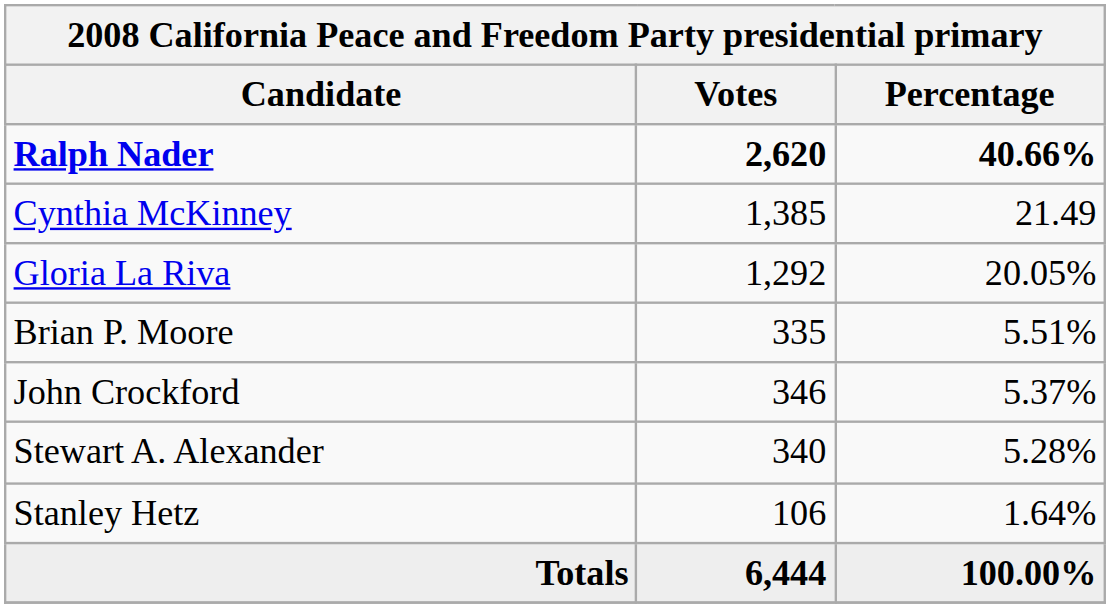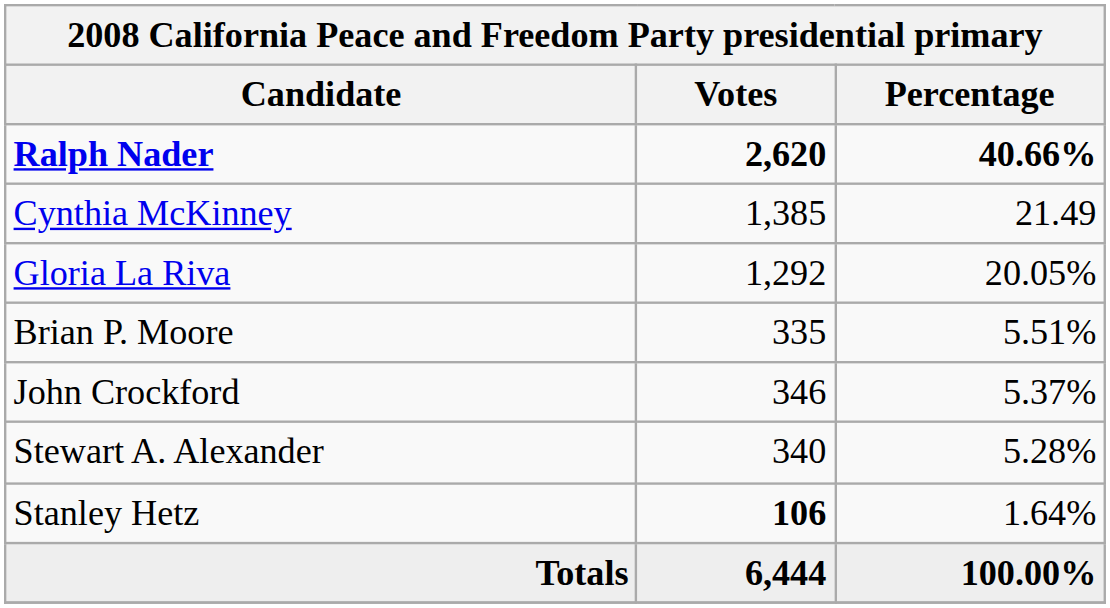(799, 511) normal -> (799, 511) bold
